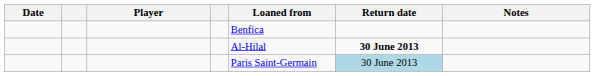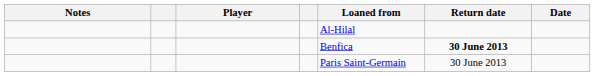columns swapped: (33, 12) <-> (516, 12)
(247, 29) Benfica -> (338, 29) Al-Hilal
(248, 46) Al-Hilal -> (336, 46) Benfica
(389, 63) lightblue background -> (478, 63) no background
